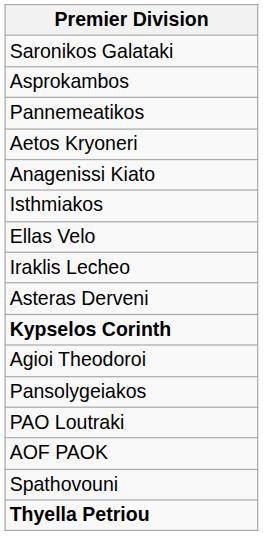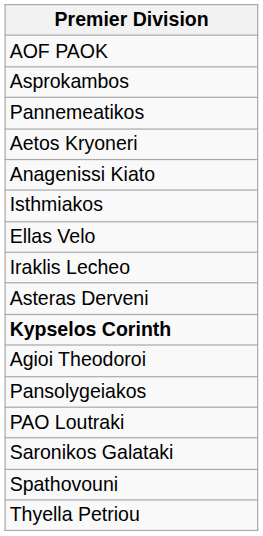(92, 50) Saronikos Galataki -> (59, 50) AOF PAOK
(59, 453) AOF PAOK -> (92, 453) Saronikos Galataki
(80, 515) bold -> (75, 515) normal
